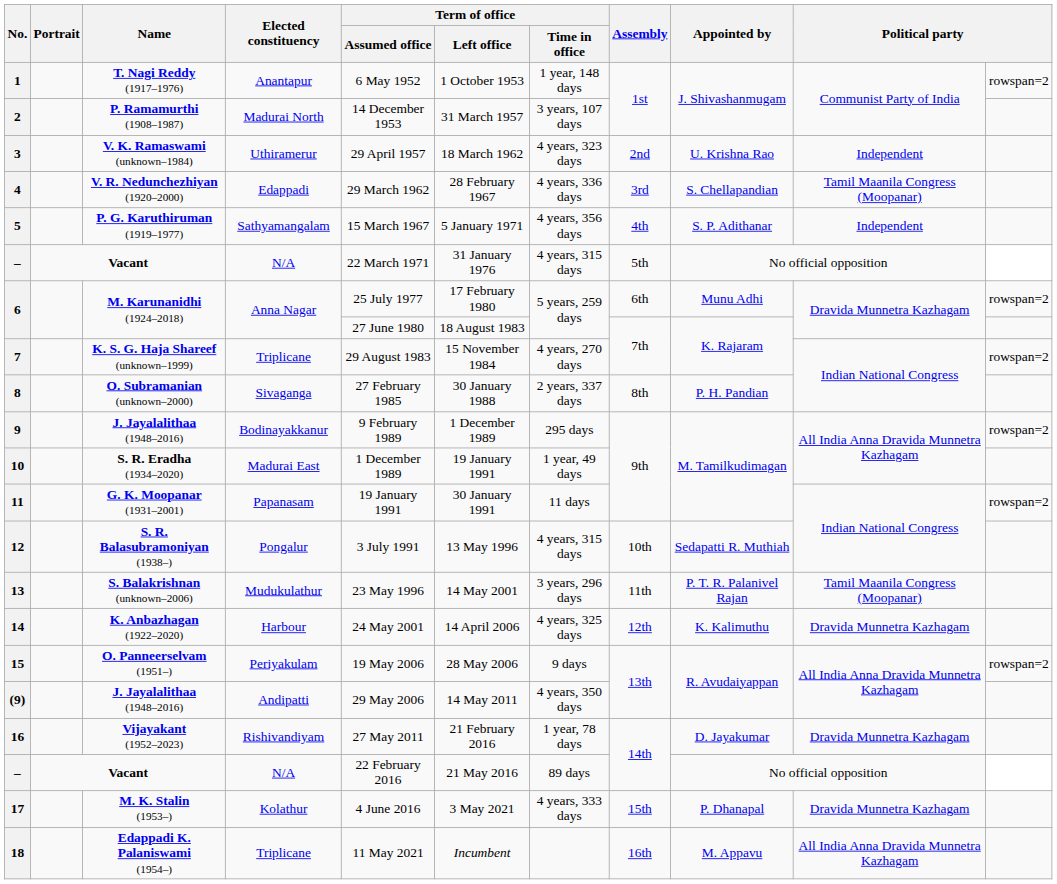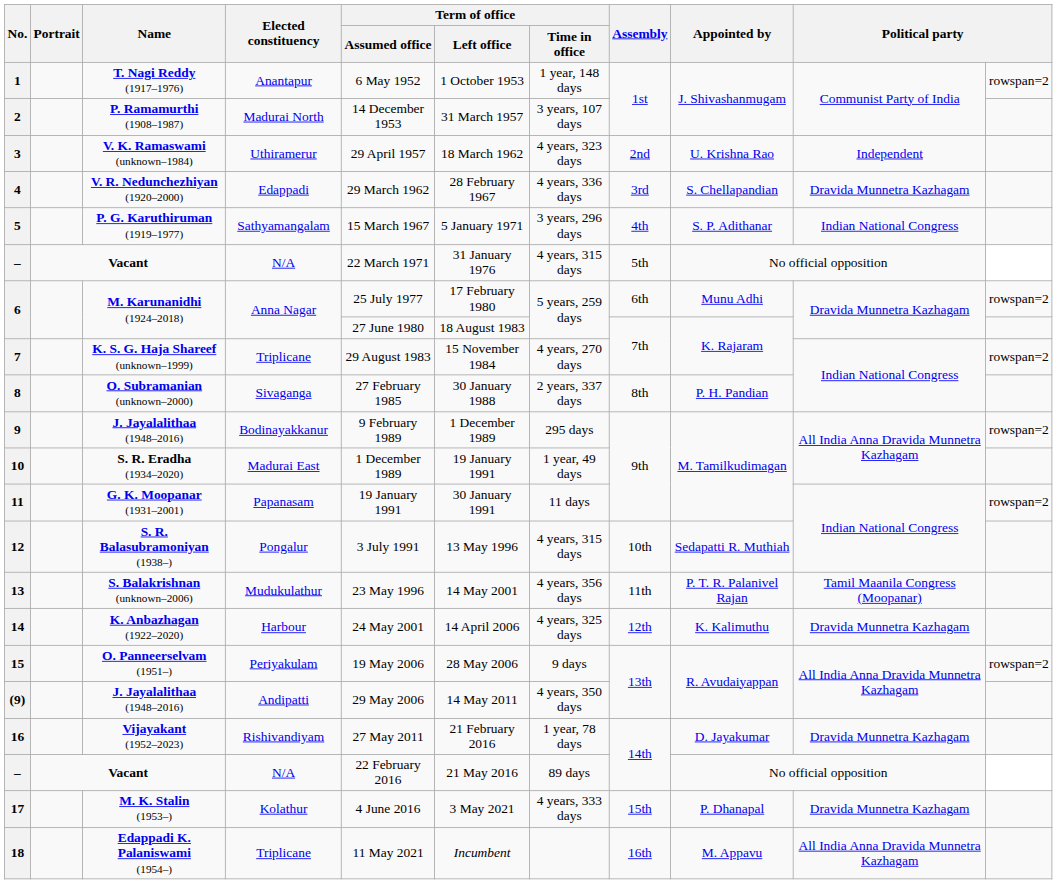(890, 189) Tamil Maanila Congress (Moopanar) -> (890, 189) Dravida Munnetra Kazhagam
(569, 226) 4 years, 356 days -> (569, 226) 3 years, 296 days
(890, 226) Independent -> (890, 226) Indian National Congress
(569, 590) 3 years, 296 days -> (569, 590) 4 years, 356 days
